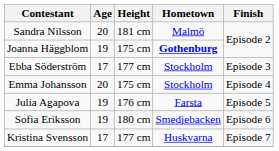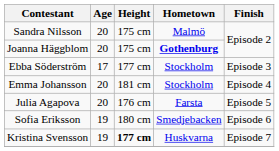(134, 31) 181 cm -> (134, 31) 175 cm
(103, 48) 19 -> (103, 48) 20
(134, 84) 175 cm -> (134, 84) 181 cm
(103, 102) 19 -> (103, 102) 20
(103, 137) 17 -> (103, 137) 19
(134, 137) normal -> (134, 137) bold
